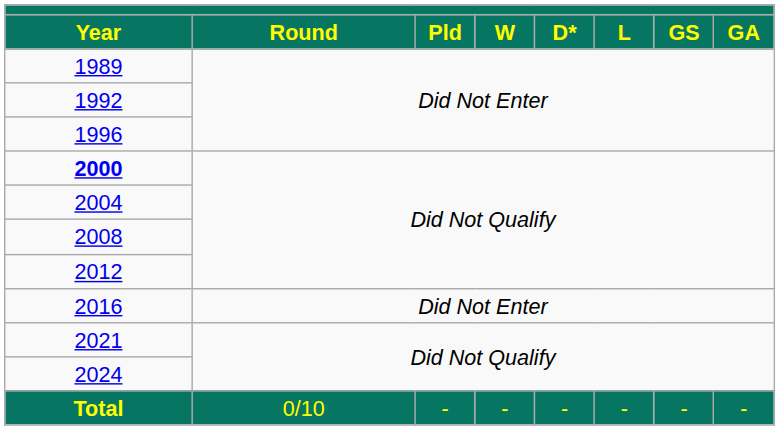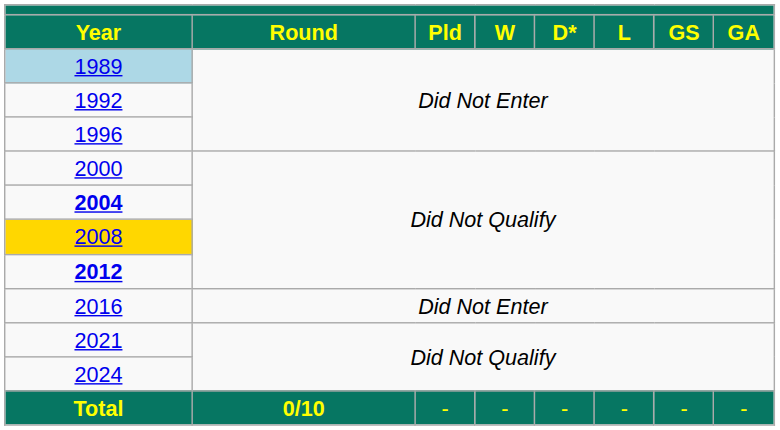(98, 66) no background -> (98, 66) lightblue background
(98, 169) bold -> (98, 169) normal
(98, 203) normal -> (98, 203) bold
(98, 237) no background -> (98, 237) gold background
(98, 271) normal -> (98, 271) bold
(304, 408) normal -> (304, 408) bold
